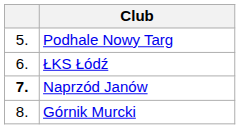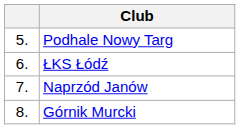(22, 87) bold -> (22, 87) normal
